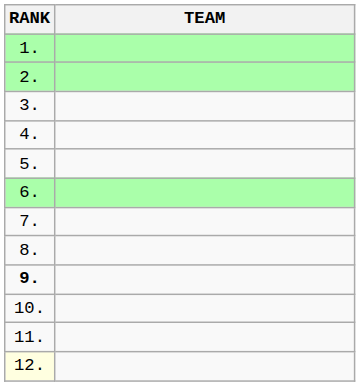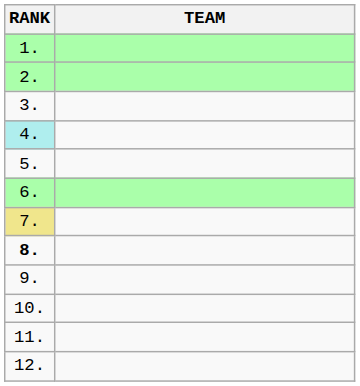(30, 134) no background -> (30, 134) paleturquoise background
(30, 221) no background -> (30, 221) khaki background
(30, 250) normal -> (30, 250) bold
(30, 279) bold -> (30, 279) normal
(30, 366) lightyellow background -> (30, 366) no background
